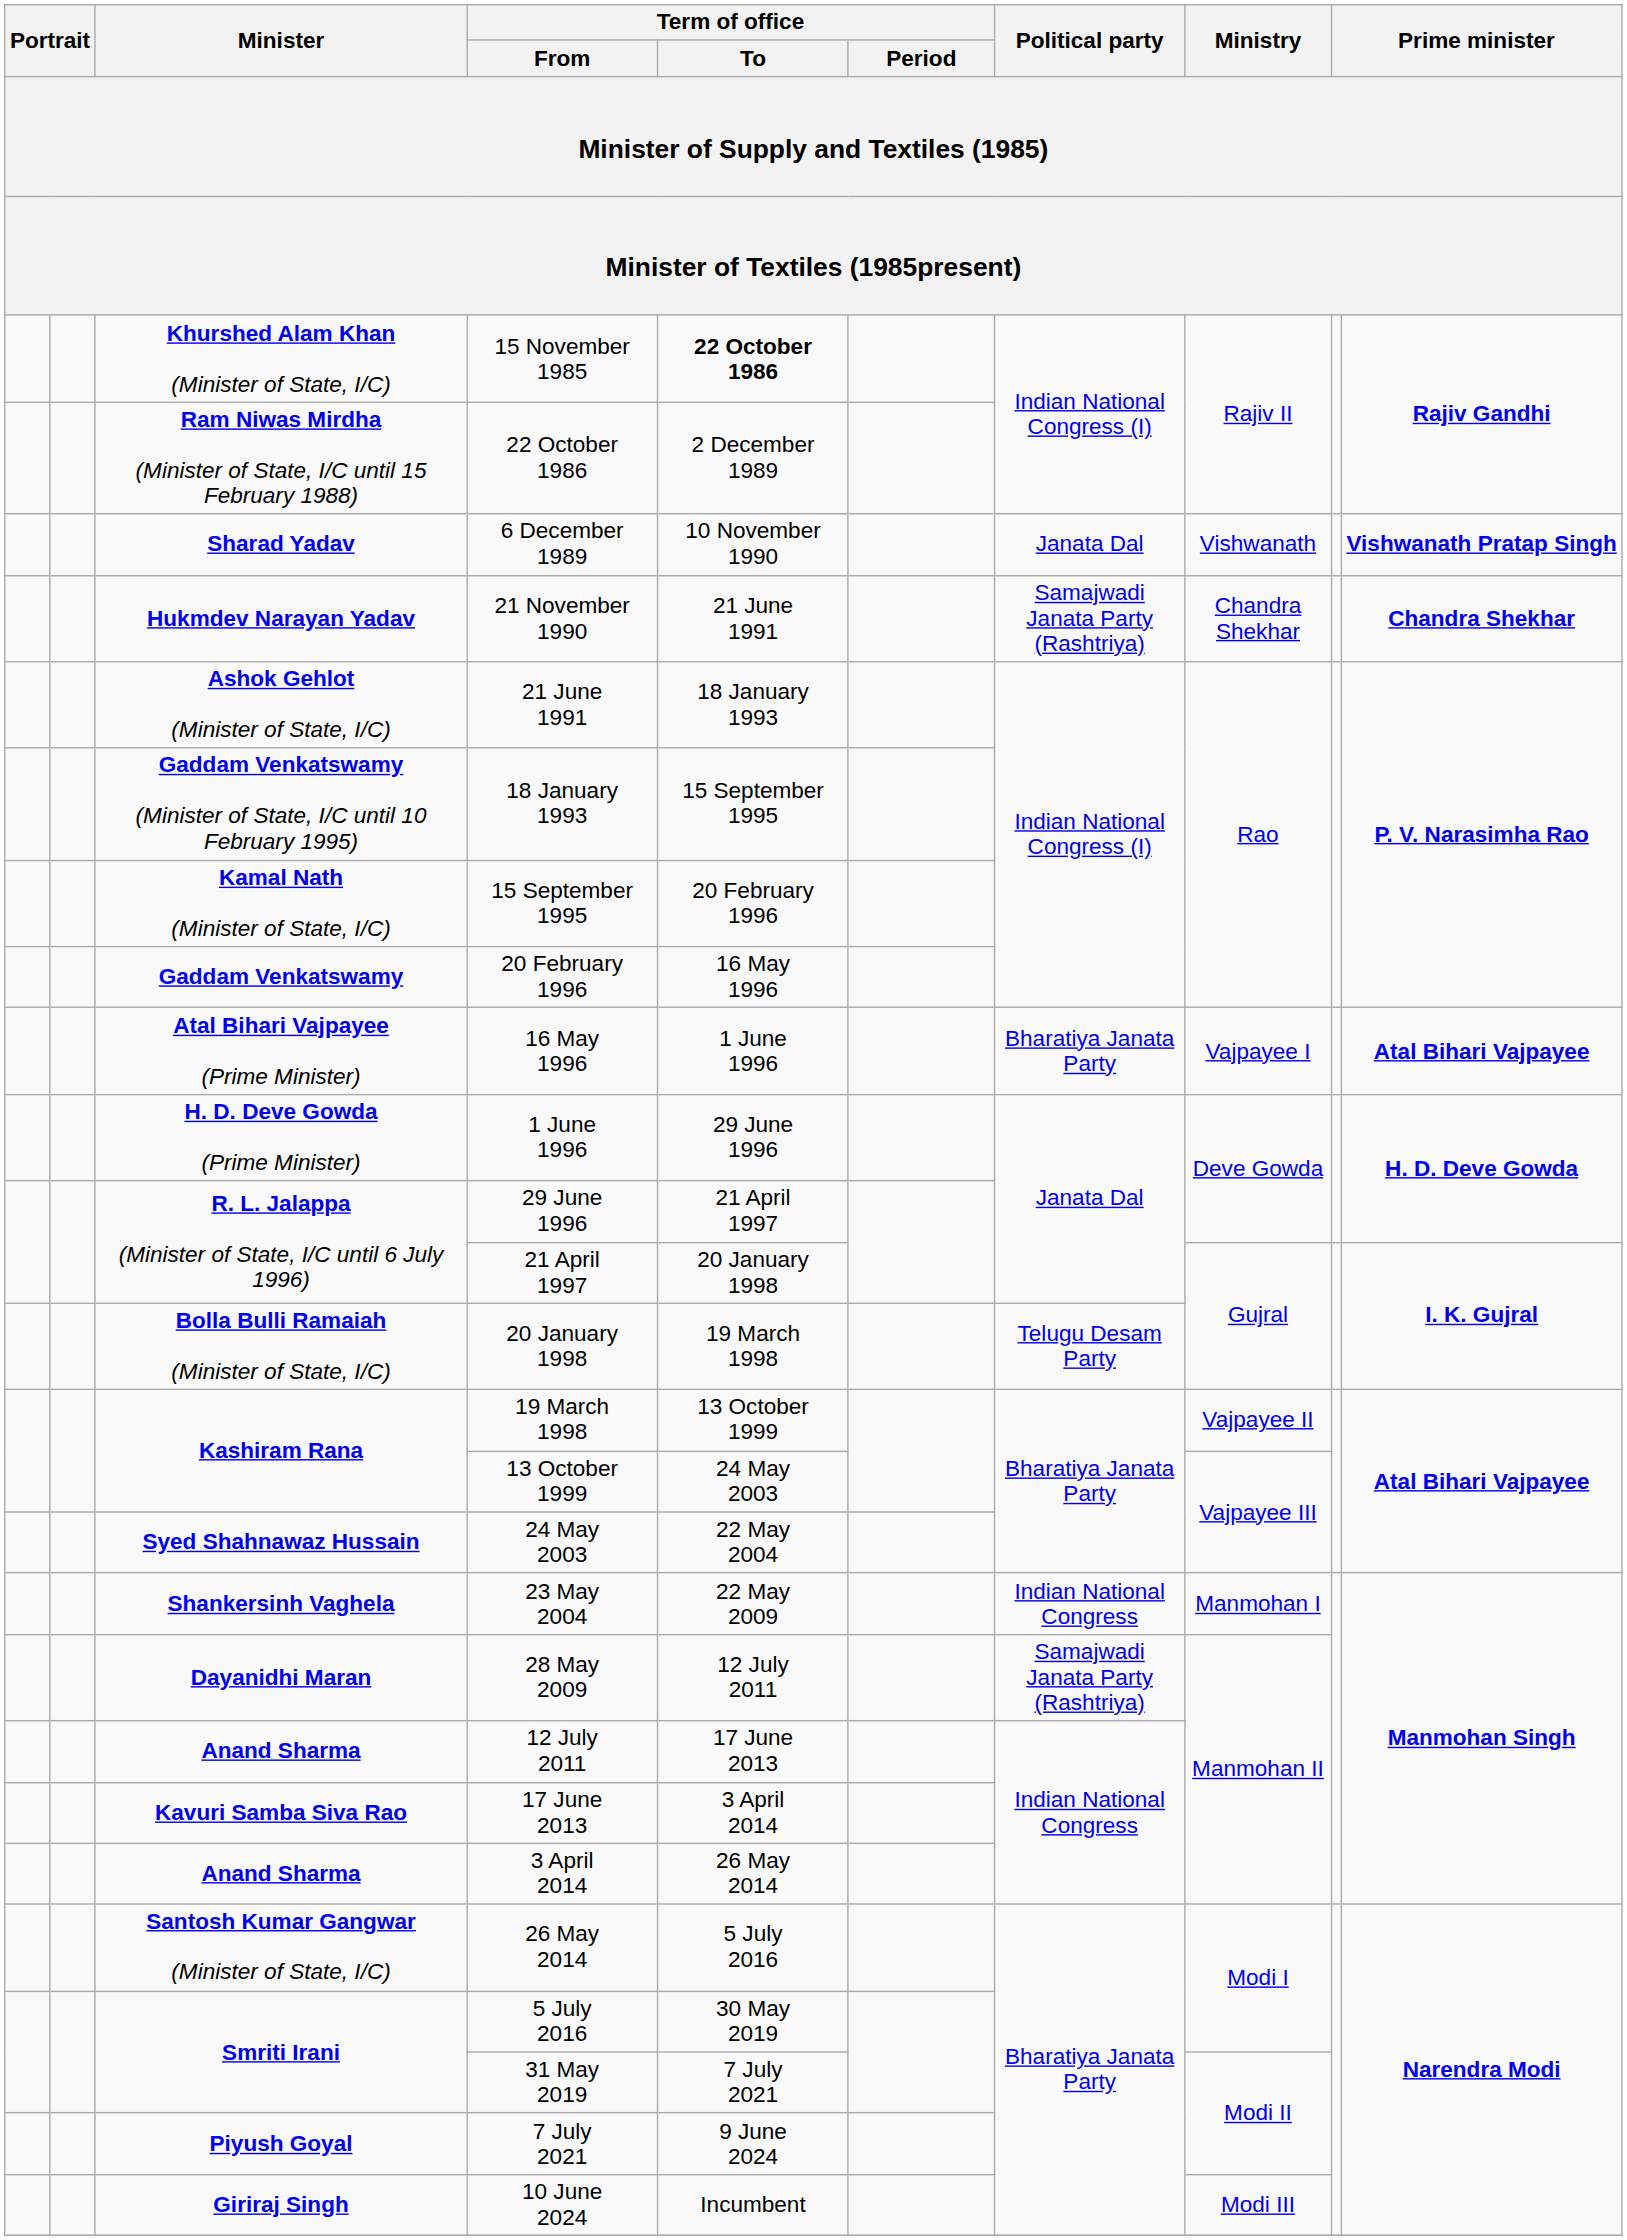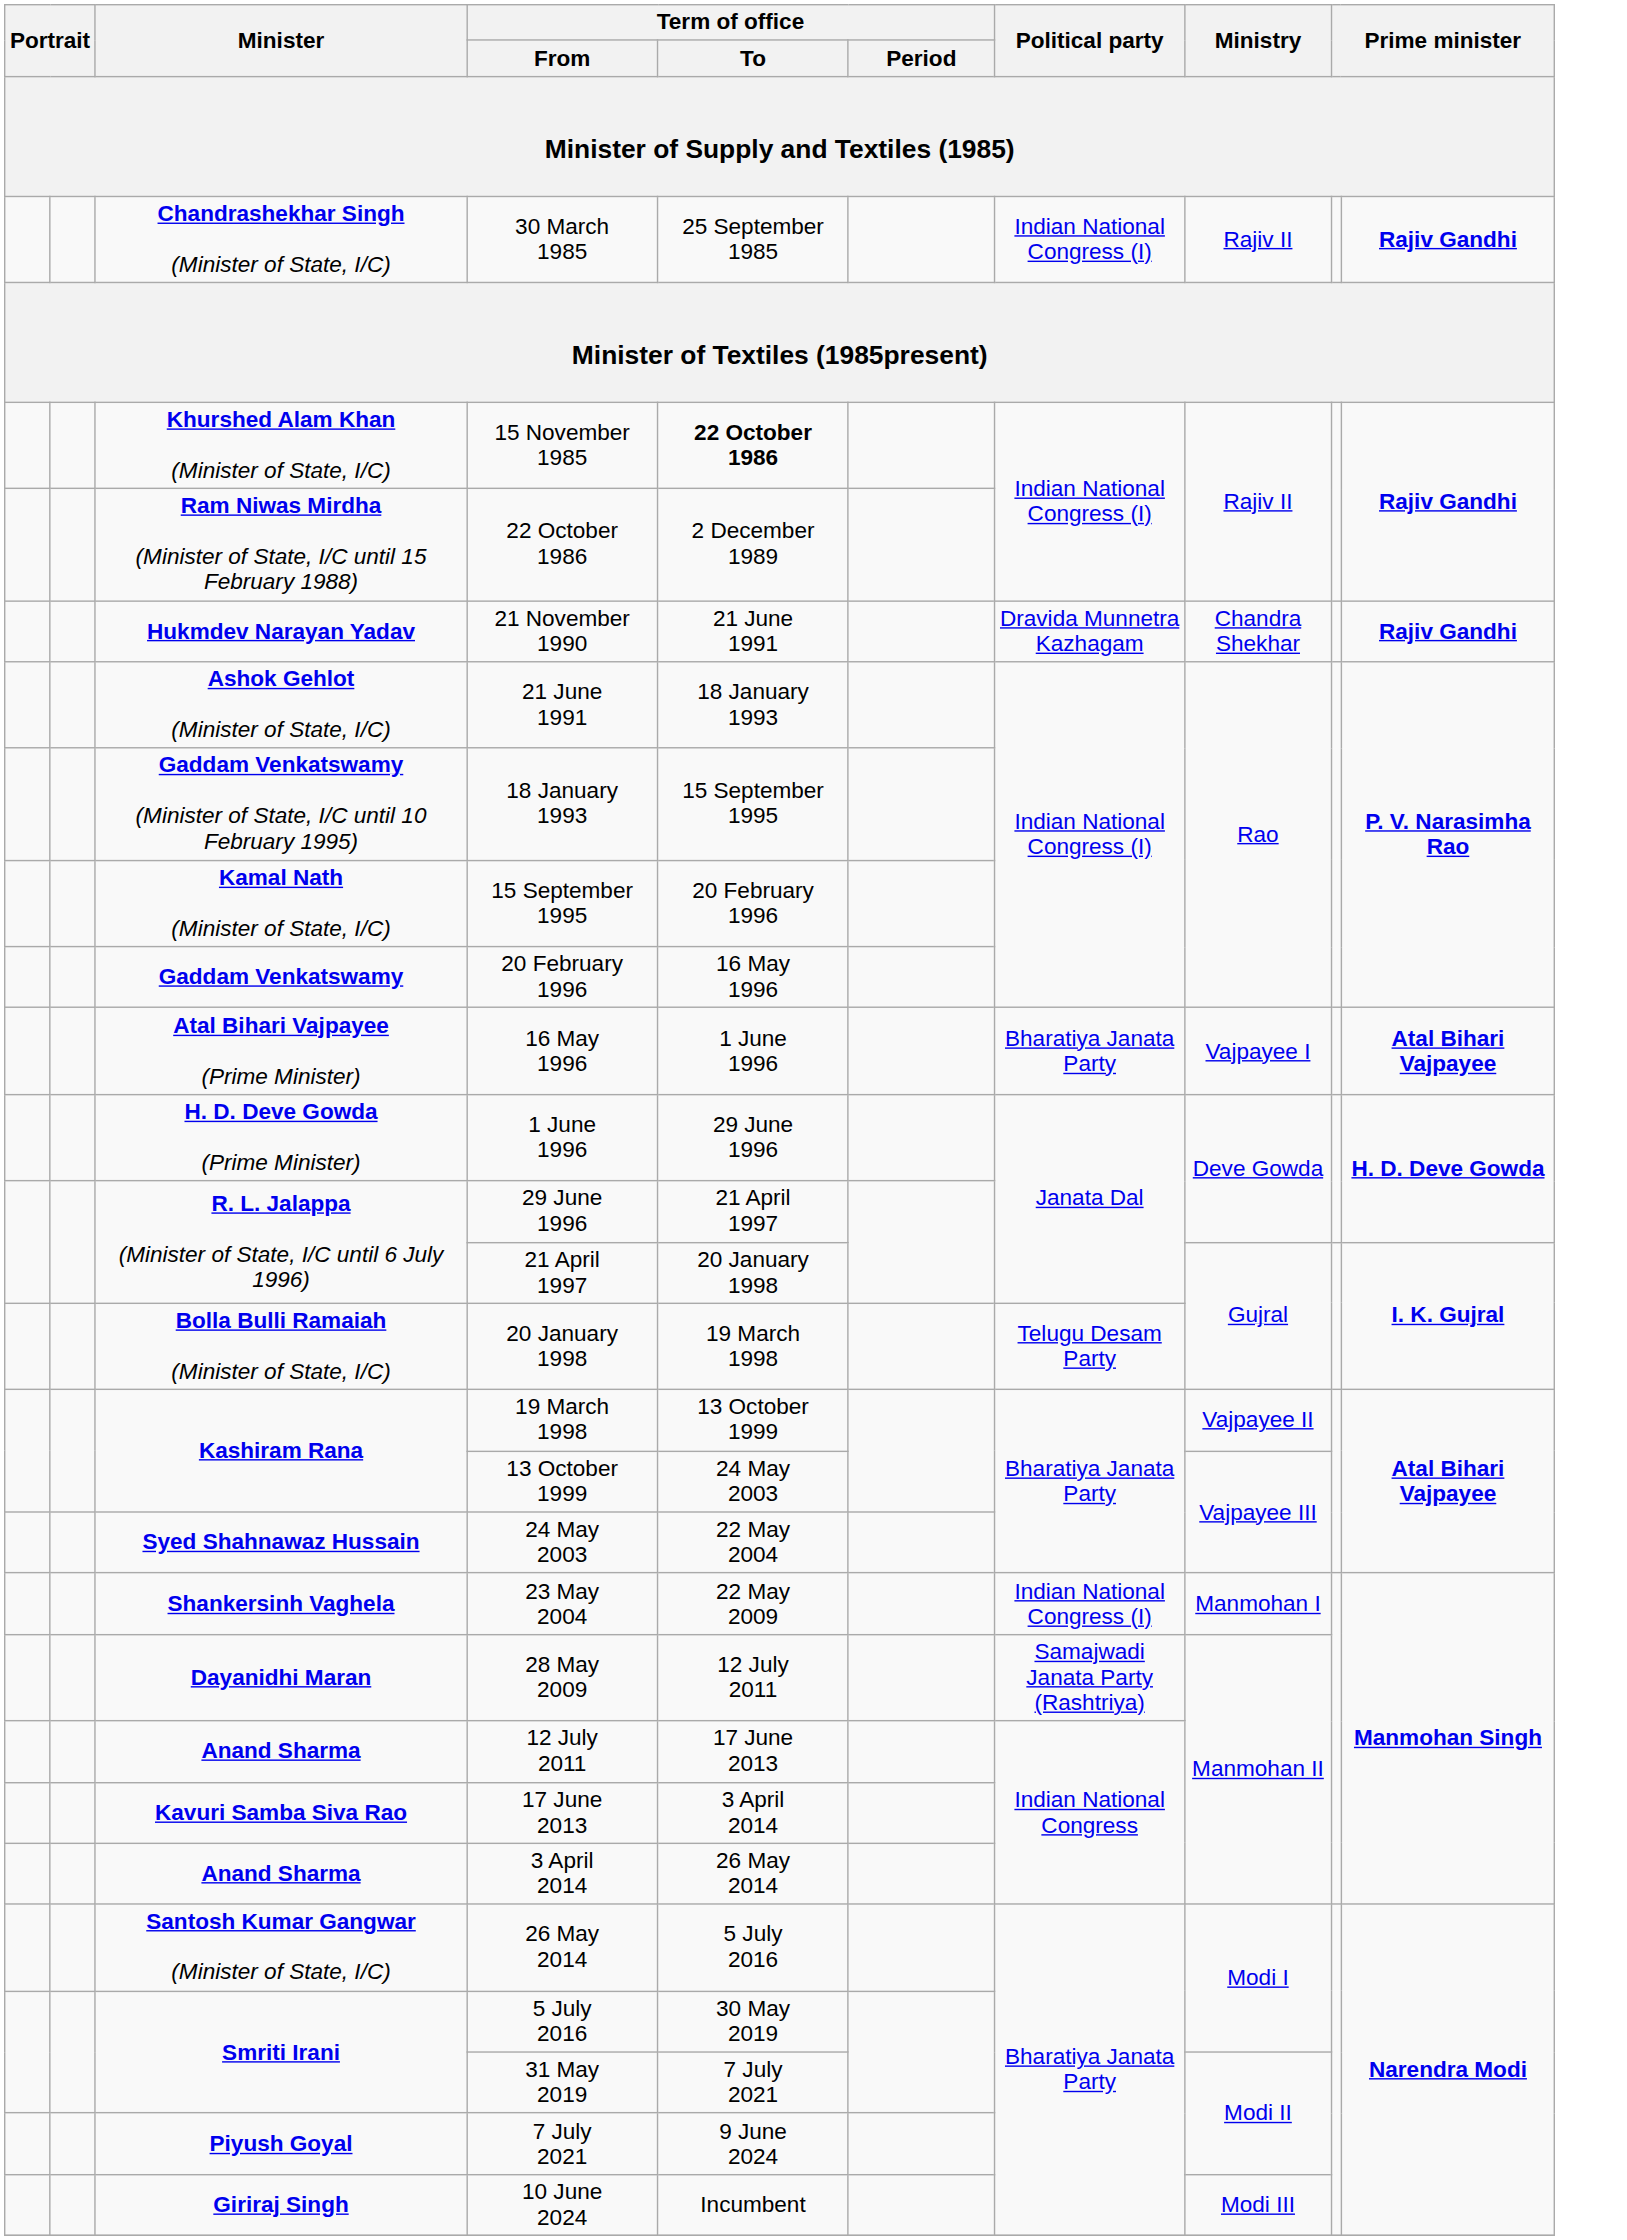+ row: (562, 238)
- row: (562, 544)
(1090, 618) Samajwadi Janata Party (Rashtriya) -> (1090, 630) Dravida Munnetra Kazhagam
(1482, 618) Chandra Shekhar -> (1448, 630) Rajiv Gandhi
(1090, 1603) Indian National Congress -> (1090, 1603) Indian National Congress (I)
